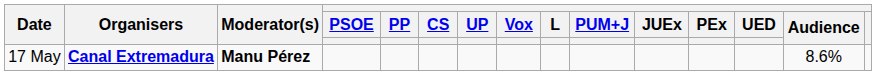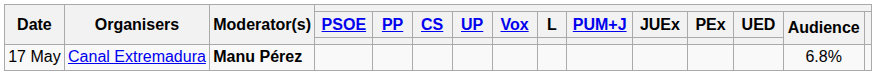(141, 57) bold -> (137, 57) normal
(824, 57) 8.6% -> (824, 57) 6.8%
